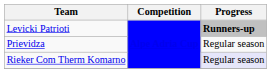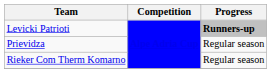(234, 60) lavender background -> (234, 60) no background
